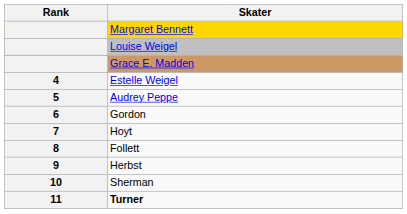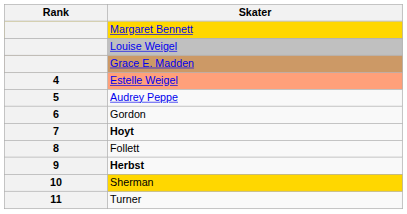(144, 81) no background -> (144, 81) lightsalmon background
(121, 132) normal -> (122, 132) bold
(126, 166) normal -> (127, 166) bold
(132, 183) no background -> (132, 183) gold background
(127, 200) bold -> (126, 200) normal
